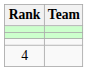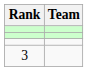(25, 55) 4 -> (25, 55) 3
